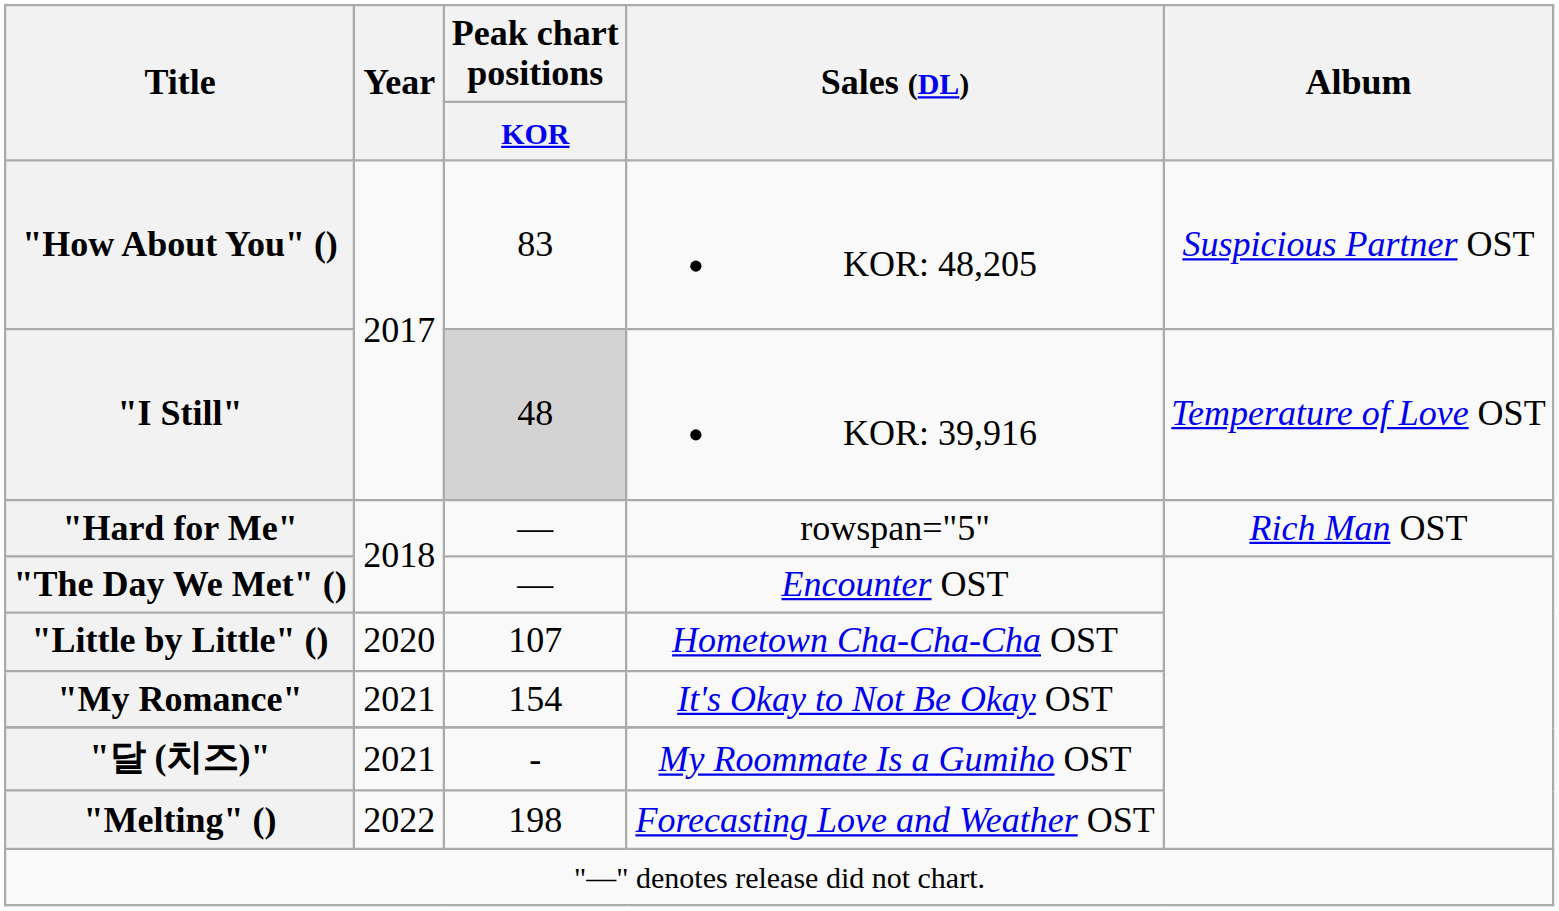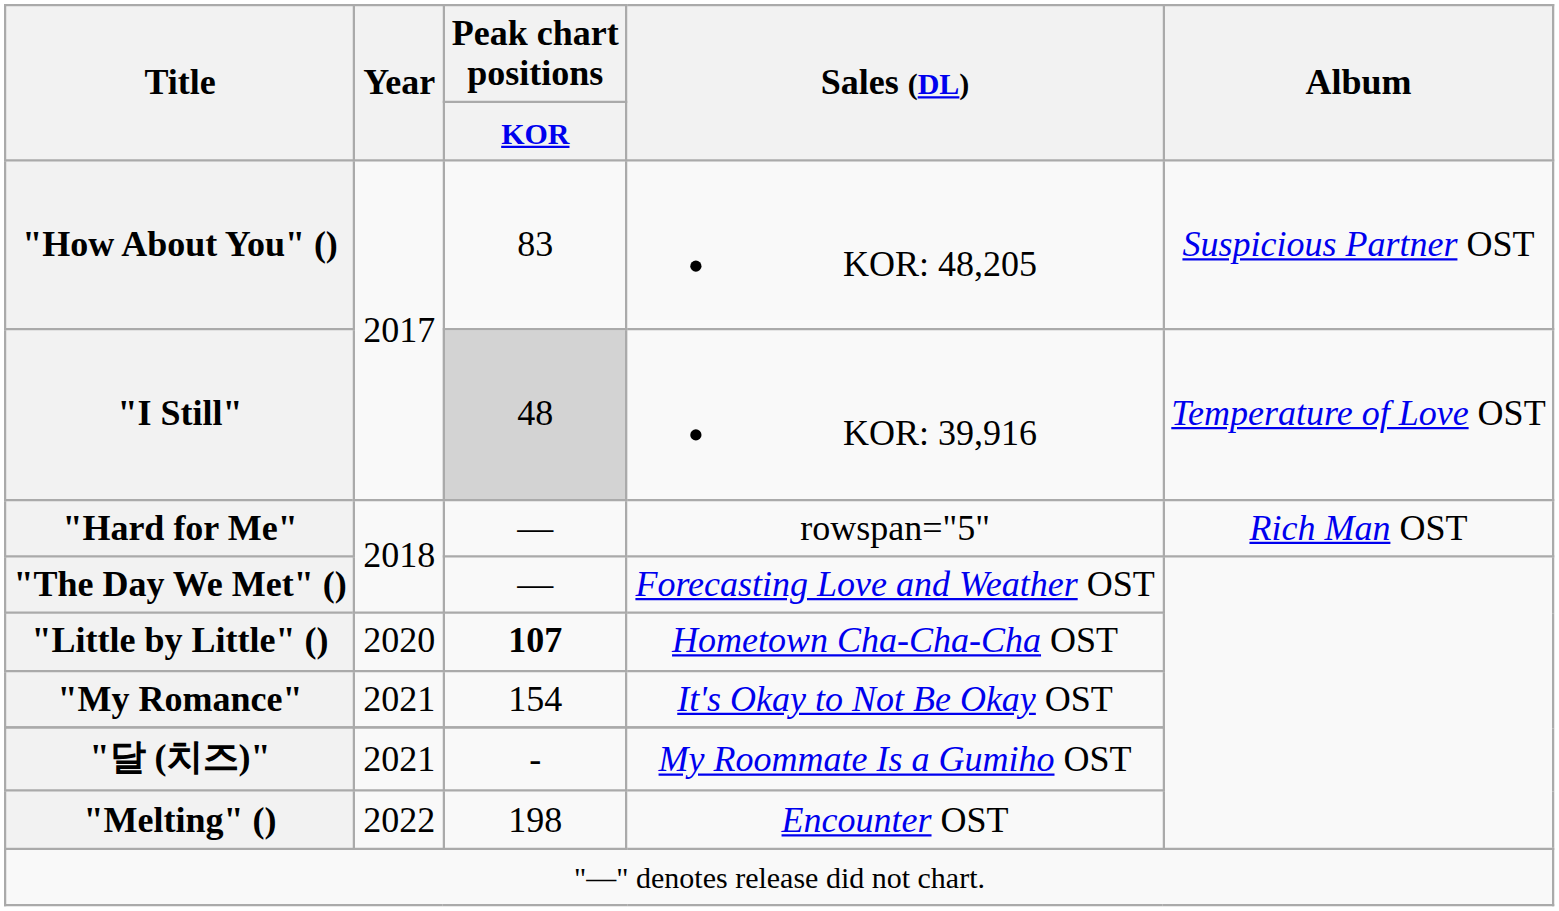(895, 584) Encounter OST -> (895, 584) Forecasting Love and Weather OST
(535, 641) normal -> (535, 641) bold
(895, 819) Forecasting Love and Weather OST -> (895, 819) Encounter OST
